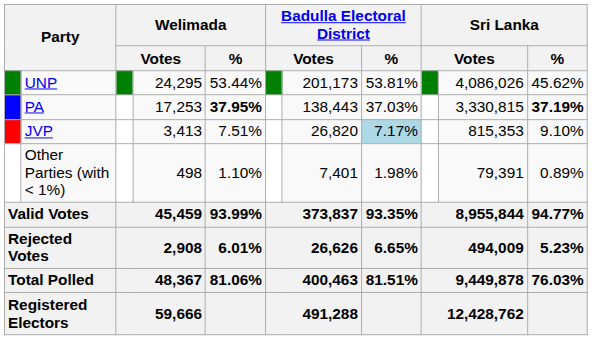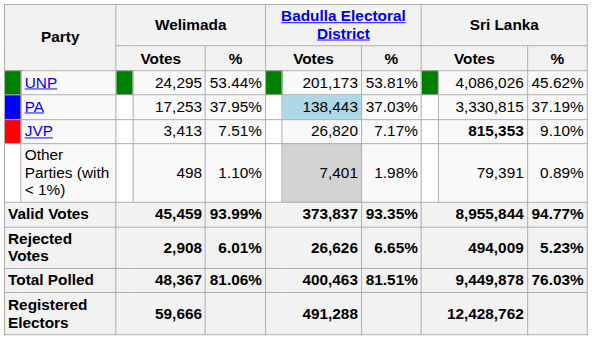(236, 107) bold -> (236, 107) normal
(330, 107) no background -> (330, 107) lightblue background
(558, 107) bold -> (558, 107) normal
(396, 131) lightblue background -> (396, 131) no background
(496, 131) normal -> (496, 131) bold
(339, 173) no background -> (339, 173) lightgrey background
